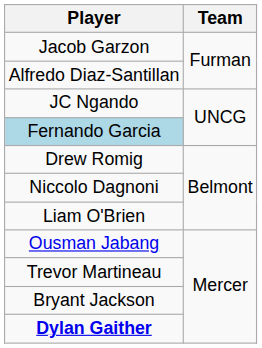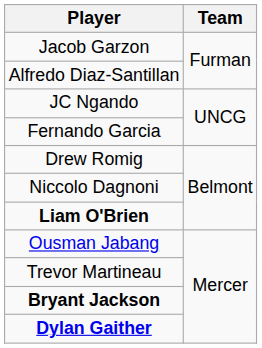(94, 131) lightblue background -> (94, 131) no background
(94, 215) normal -> (94, 215) bold
(94, 300) normal -> (94, 300) bold
